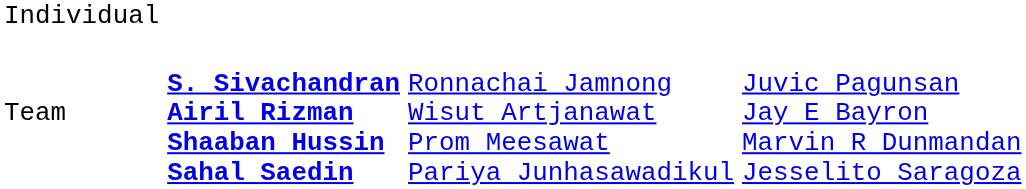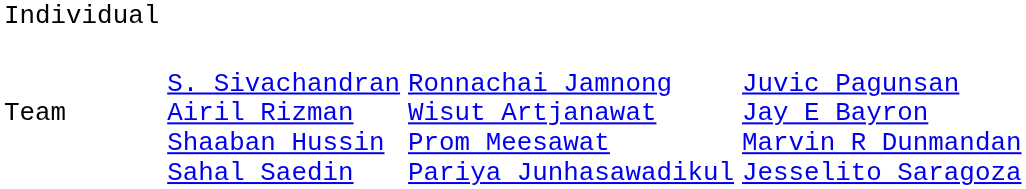(284, 128) bold -> (284, 128) normal
